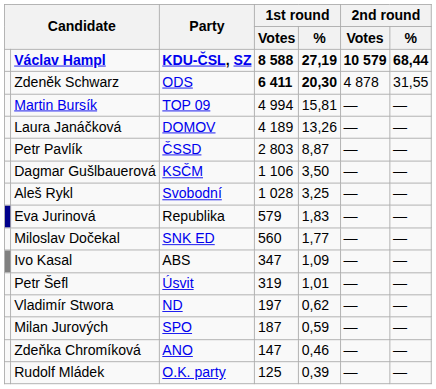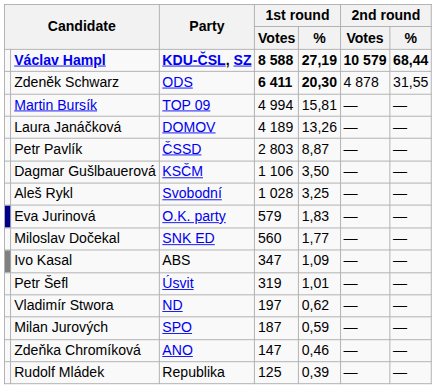(194, 216) Republika -> (194, 216) O.K. party
(194, 372) O.K. party -> (194, 372) Republika
